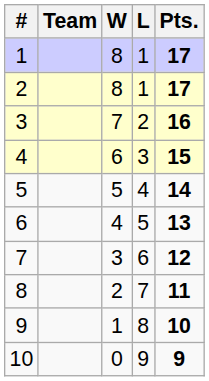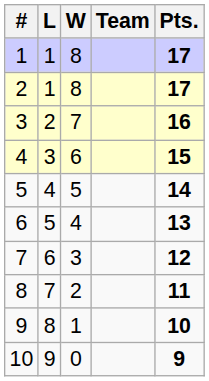columns swapped: (70, 21) <-> (143, 21)
